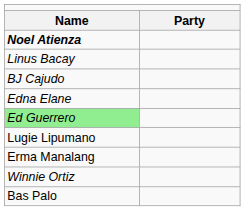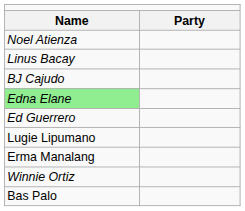(44, 40) bold -> (42, 40) normal
(39, 99) no background -> (39, 99) lightgreen background
(41, 118) lightgreen background -> (41, 118) no background
